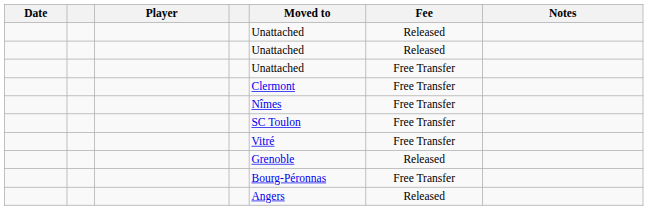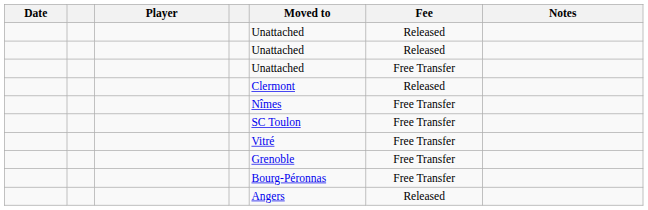(424, 86) Free Transfer -> (424, 86) Released
(424, 159) Released -> (424, 159) Free Transfer
